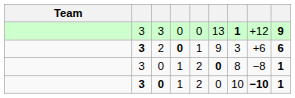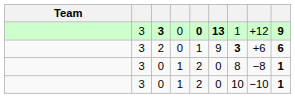(161, 31) normal -> (161, 31) bold
(199, 31) normal -> (199, 31) bold
(218, 31) normal -> (218, 31) bold
(237, 31) bold -> (237, 31) normal
(142, 48) bold -> (142, 48) normal
(180, 48) bold -> (180, 48) normal
(237, 48) normal -> (237, 48) bold
(218, 66) bold -> (218, 66) normal
(142, 84) bold -> (142, 84) normal
(161, 84) bold -> (161, 84) normal
(259, 84) bold -> (259, 84) normal
